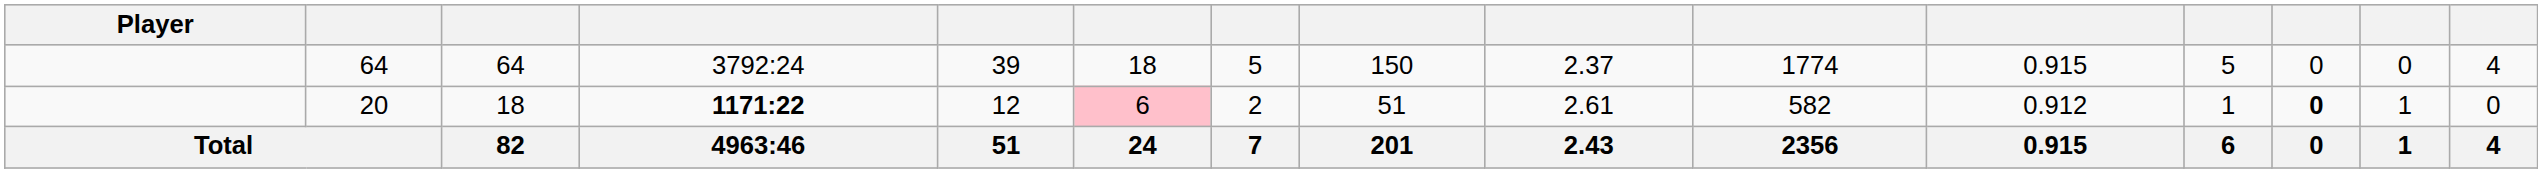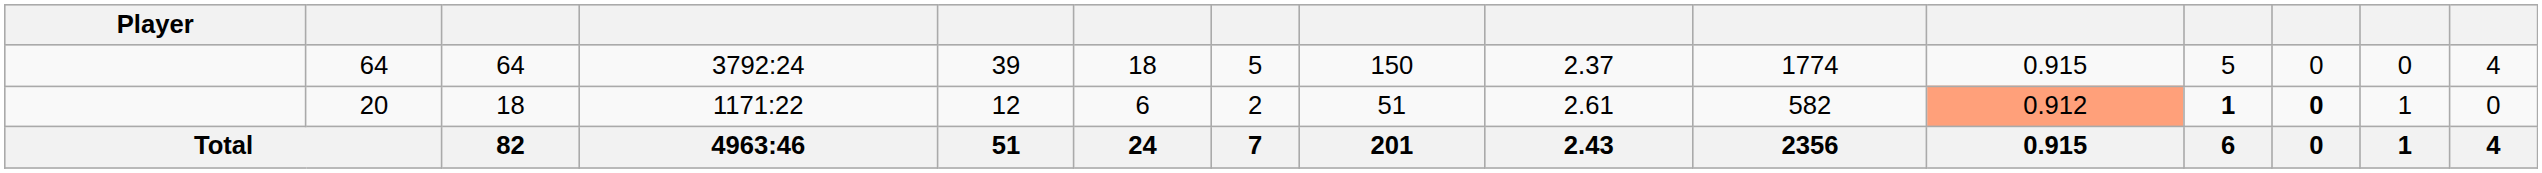(758, 106) bold -> (758, 106) normal
(1143, 106) pink background -> (1143, 106) no background
(2055, 106) no background -> (2055, 106) lightsalmon background
(2228, 106) normal -> (2228, 106) bold
